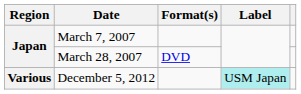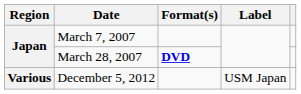(176, 57) normal -> (176, 57) bold
(255, 78) paleturquoise background -> (255, 78) no background
